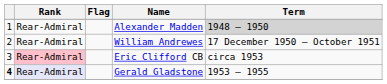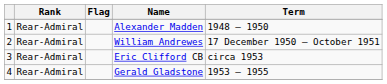(238, 27) lightgrey background -> (238, 27) no background
(50, 57) pink background -> (50, 57) no background
(9, 72) bold -> (9, 72) normal
(50, 72) lavender background -> (50, 72) no background
